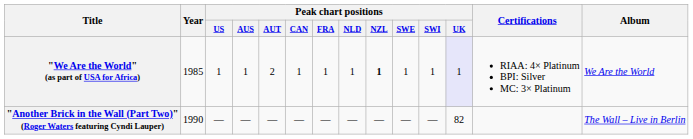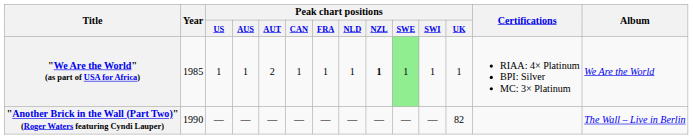(406, 71) no background -> (406, 71) lightgreen background
(459, 71) lavender background -> (459, 71) no background
